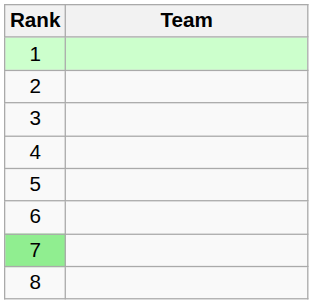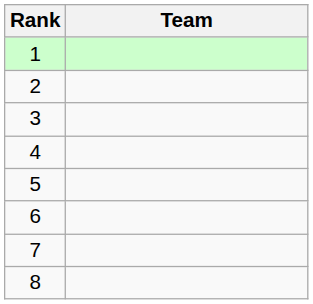(35, 250) lightgreen background -> (35, 250) no background
